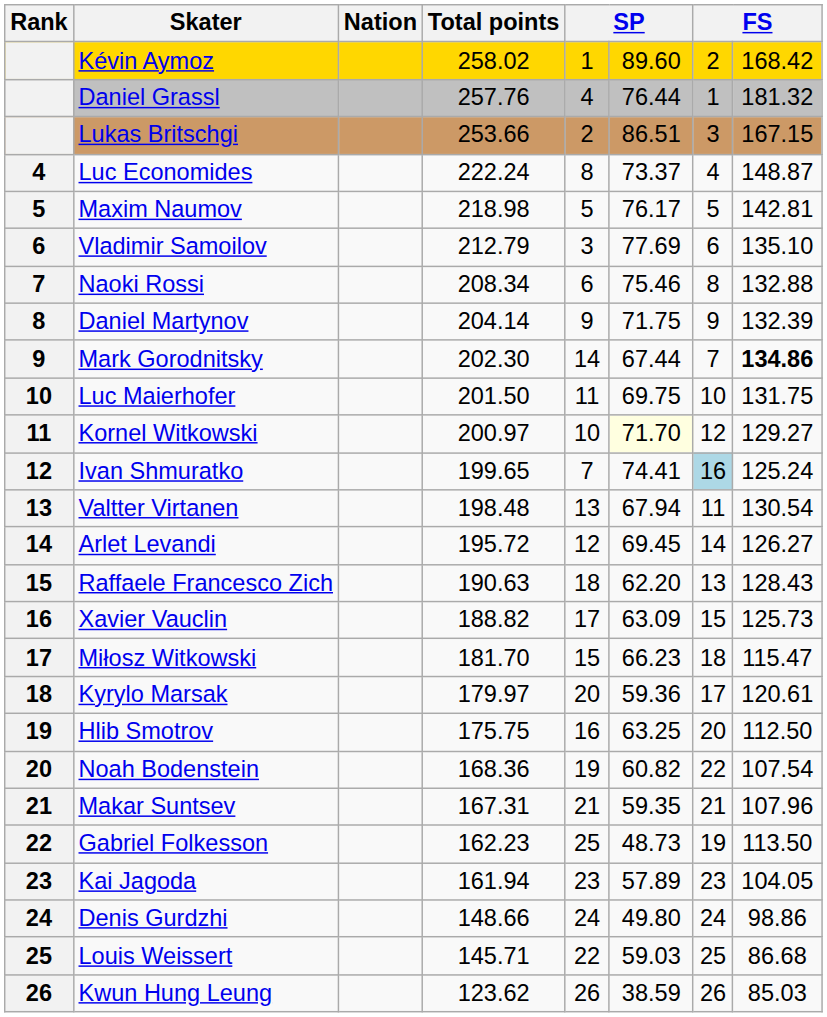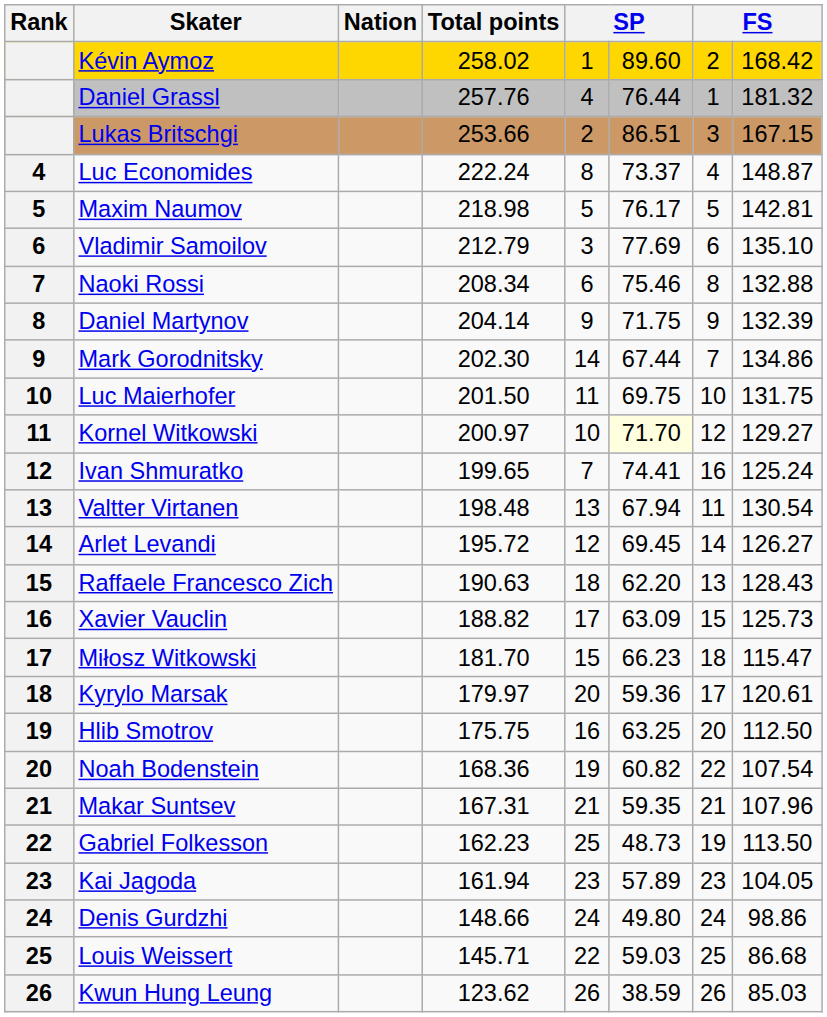(777, 358) bold -> (777, 358) normal
(713, 470) lightblue background -> (713, 470) no background
